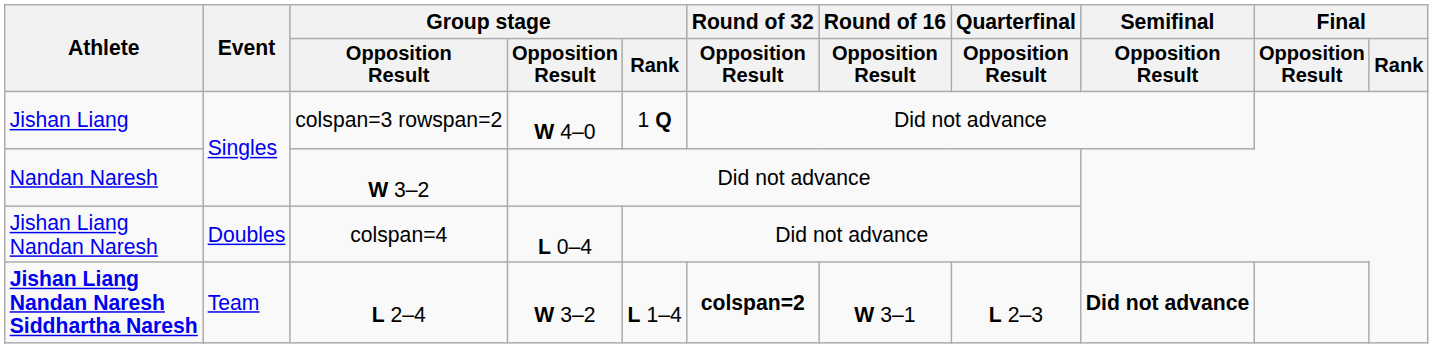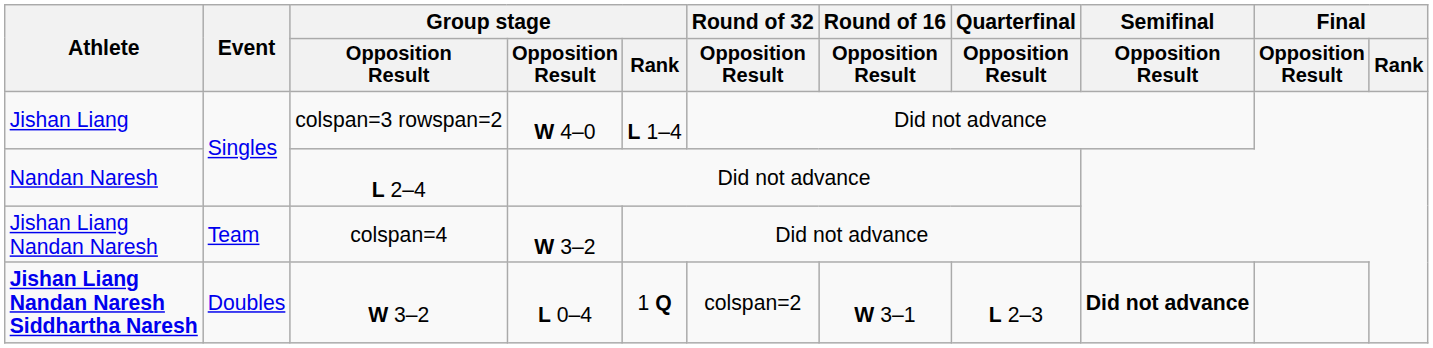(655, 121) 1 Q -> (655, 132) L 1–4
(399, 189) W 3–2 -> (399, 189) L 2–4
(247, 235) Doubles -> (234, 235) Team
(565, 246) L 0–4 -> (565, 246) W 3–2
(234, 303) Team -> (247, 303) Doubles
(399, 315) L 2–4 -> (399, 315) W 3–2
(565, 315) W 3–2 -> (565, 315) L 0–4
(655, 315) L 1–4 -> (655, 303) 1 Q
(753, 303) bold -> (753, 303) normal
